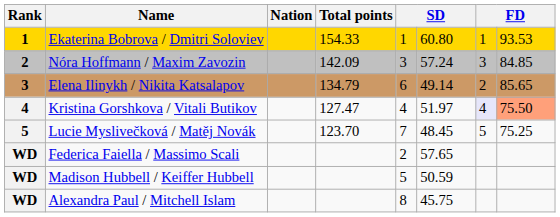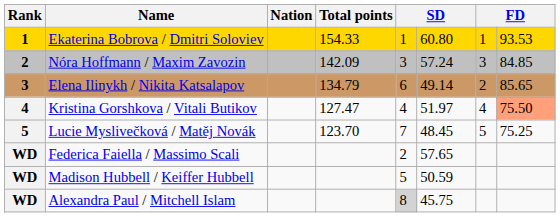(483, 108) lavender background -> (483, 108) no background
(403, 200) no background -> (403, 200) lightgrey background
